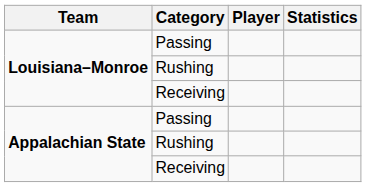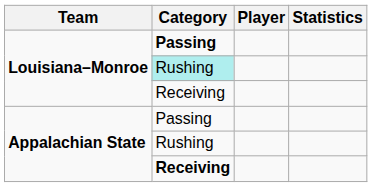(184, 43) normal -> (186, 43) bold
(184, 68) no background -> (184, 68) paleturquoise background
(190, 168) normal -> (193, 168) bold
